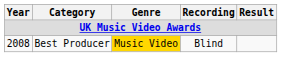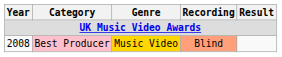(72, 44) no background -> (72, 44) pink background
(209, 44) no background -> (209, 44) lightsalmon background
